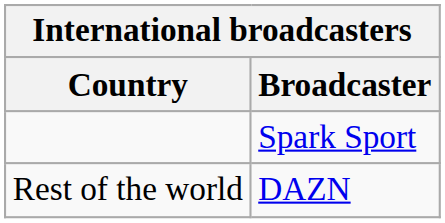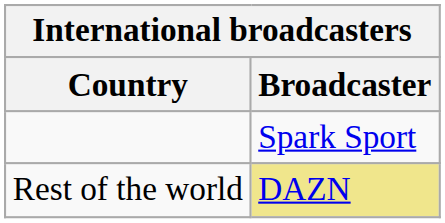(304, 189) no background -> (304, 189) khaki background
